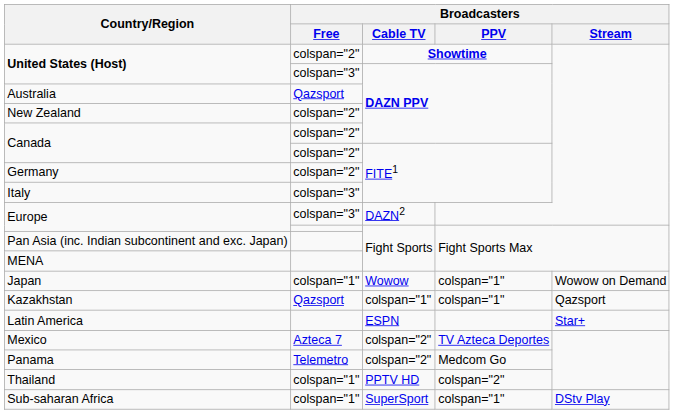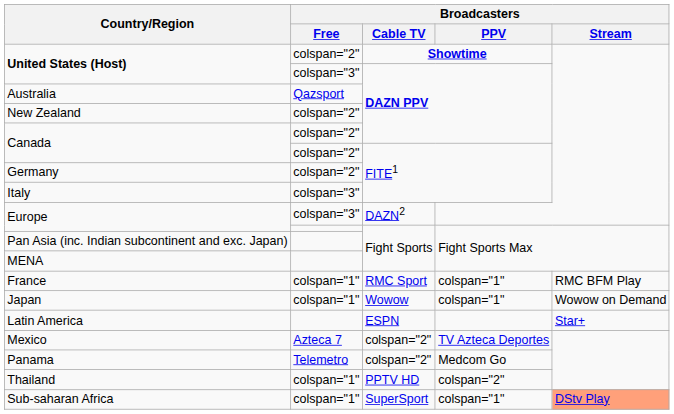+ row: (27, 280)
- row: (40, 300)
(582, 399) no background -> (582, 399) lightsalmon background
